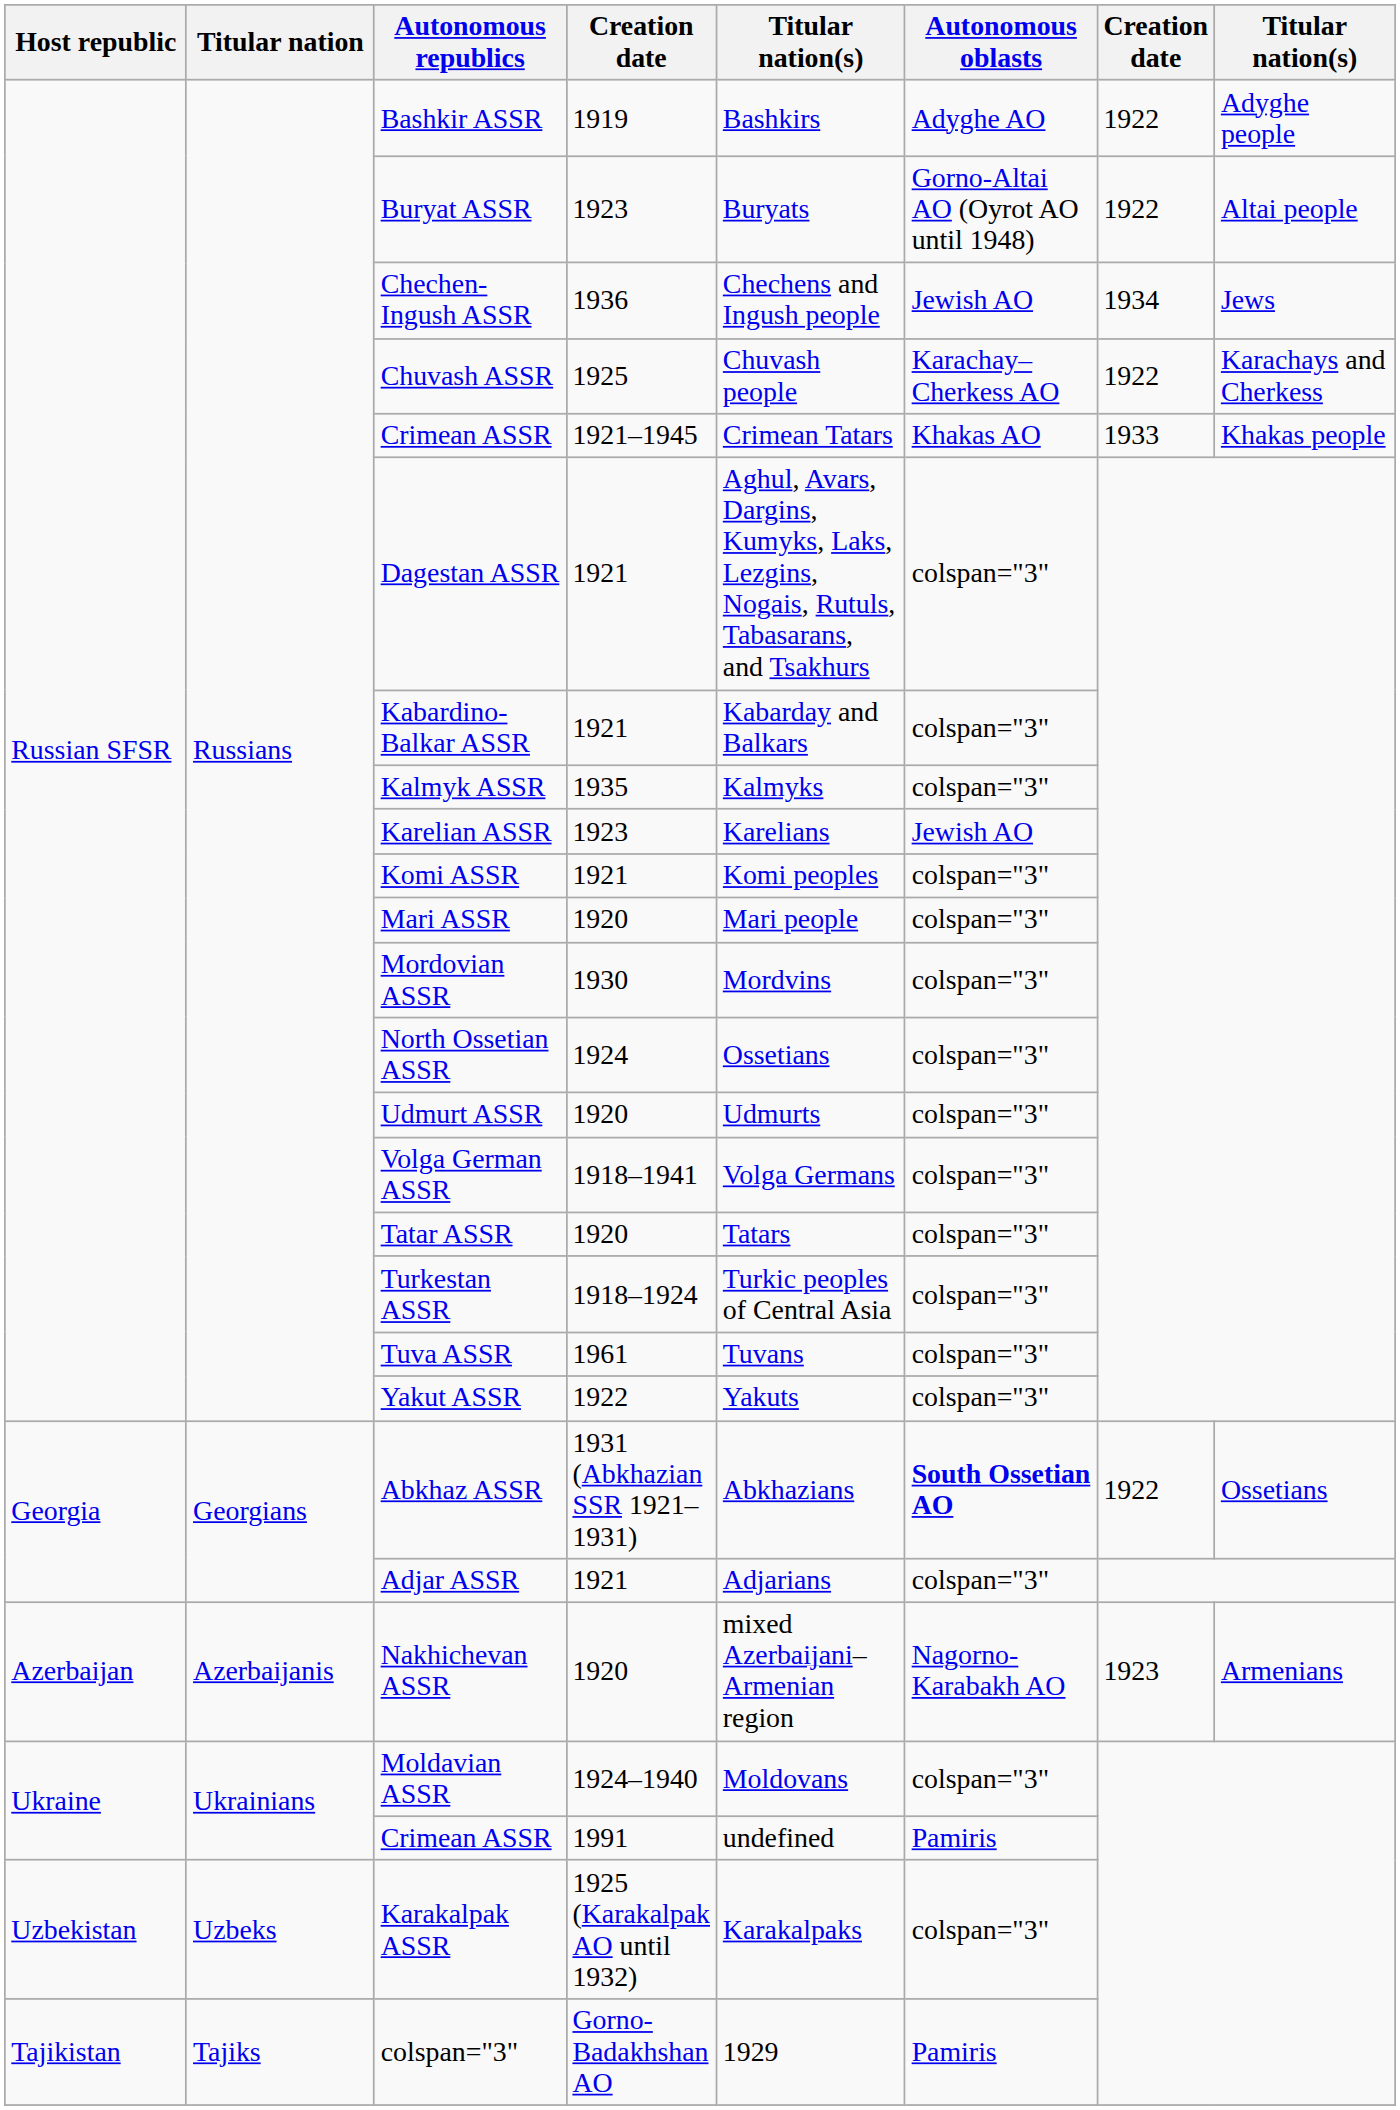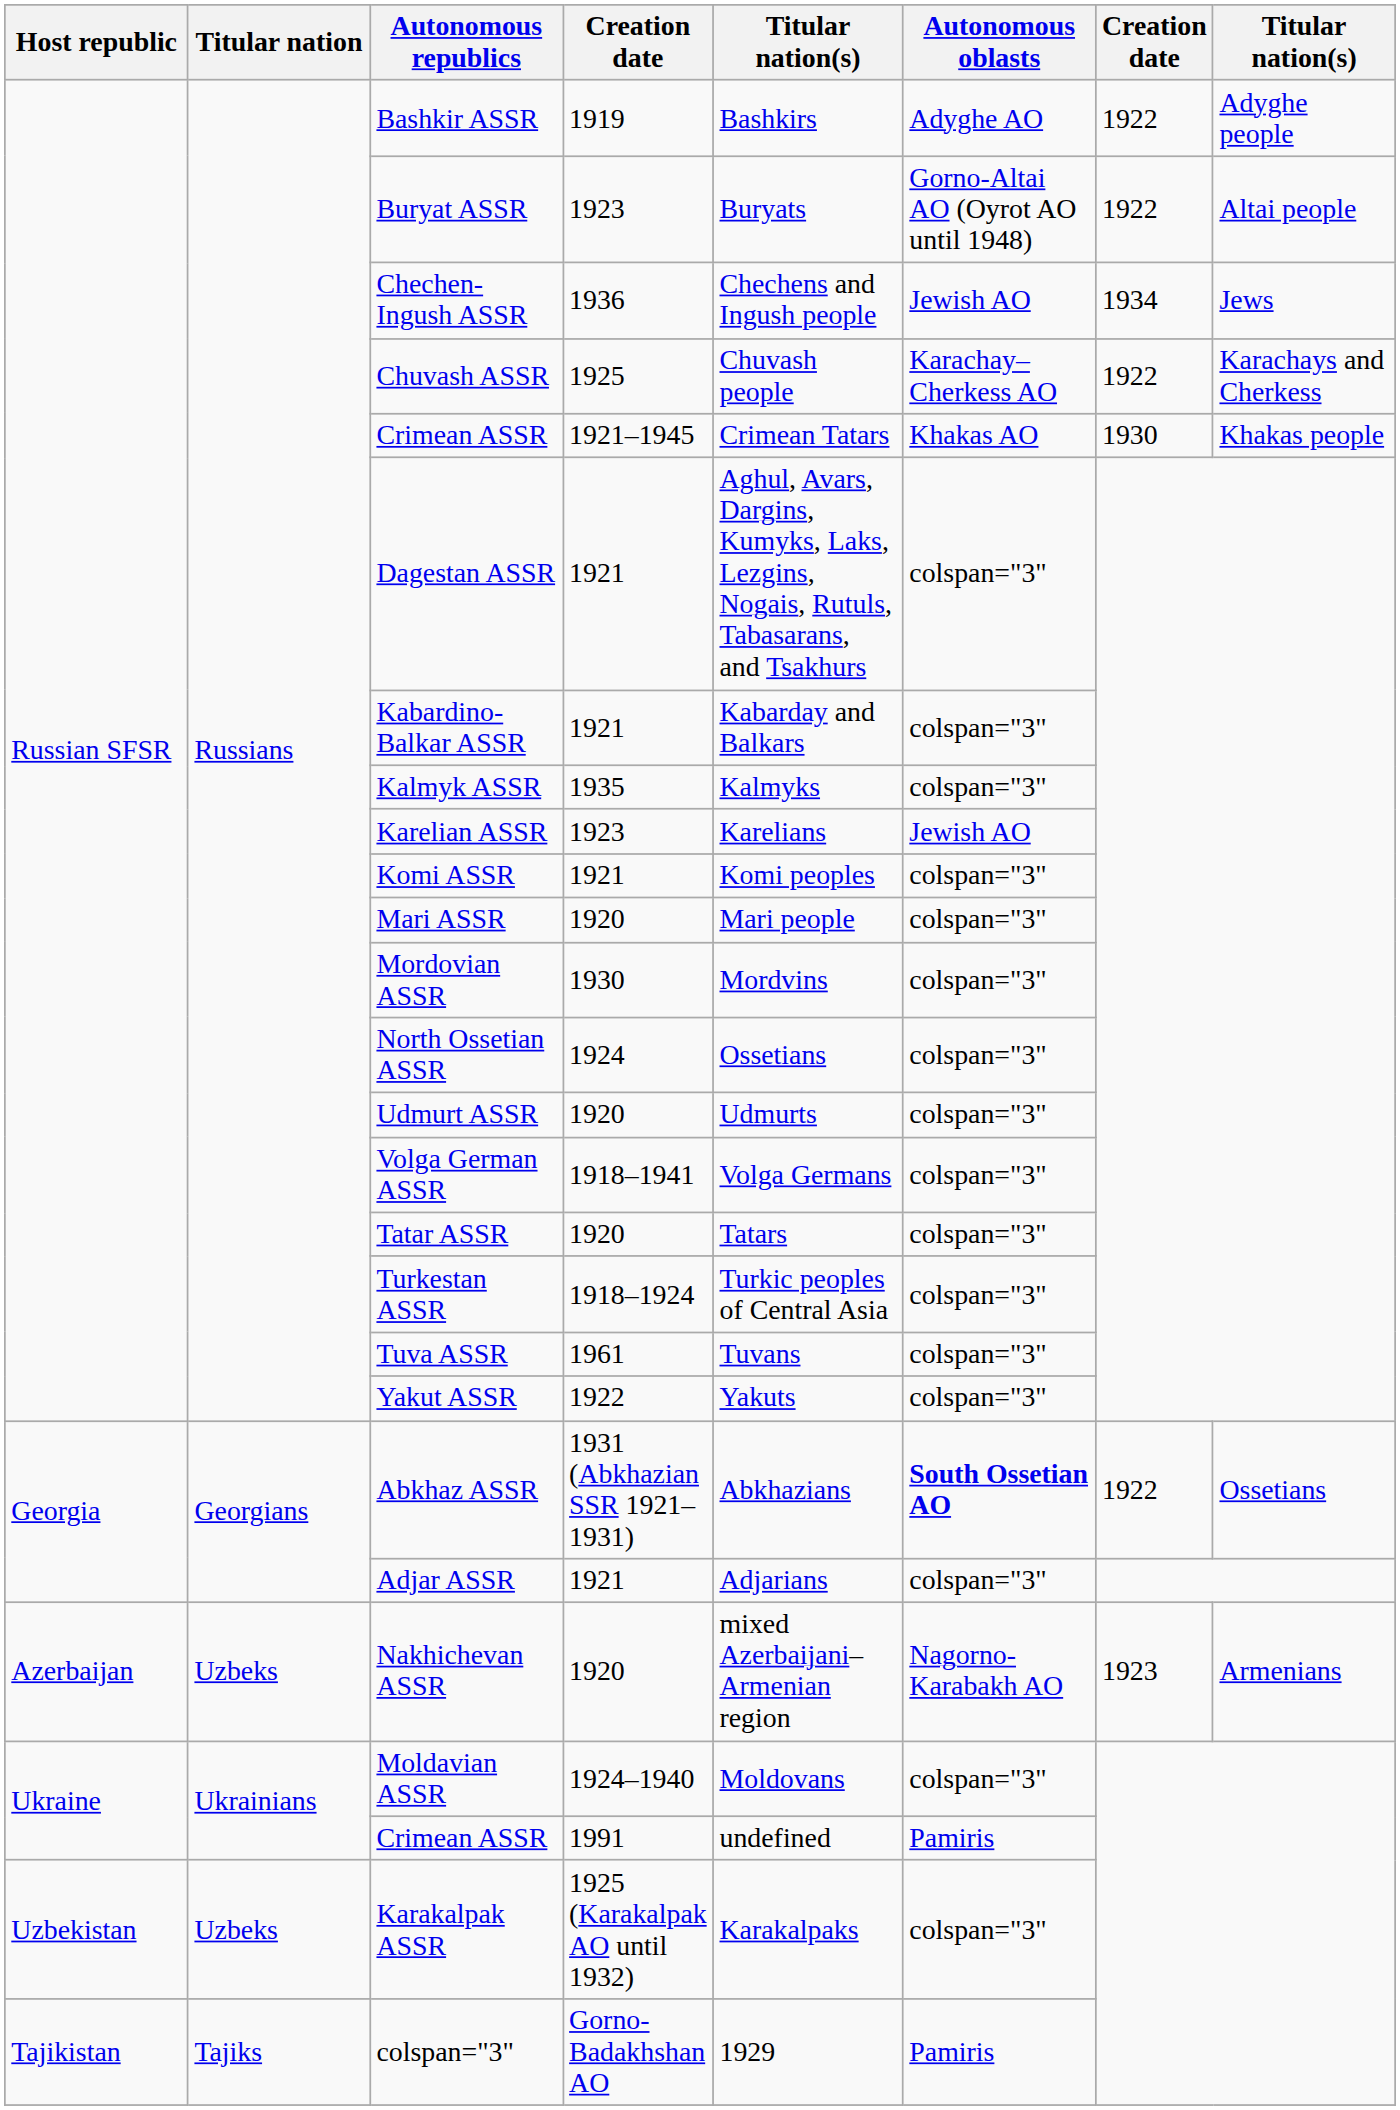(1131, 435) 1933 -> (1130, 435) 1930
(263, 1671) Azerbaijanis -> (236, 1671) Uzbeks
